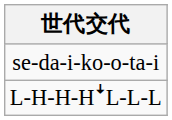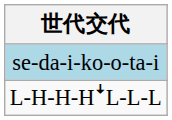(86, 61) no background -> (86, 61) lightblue background
